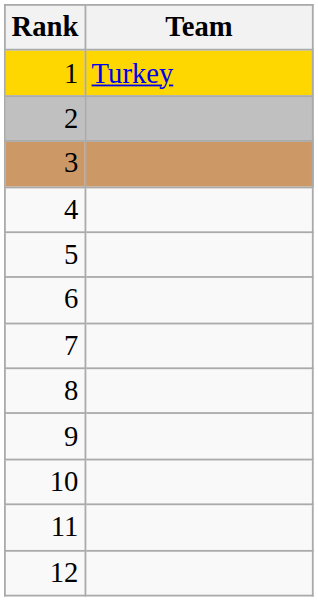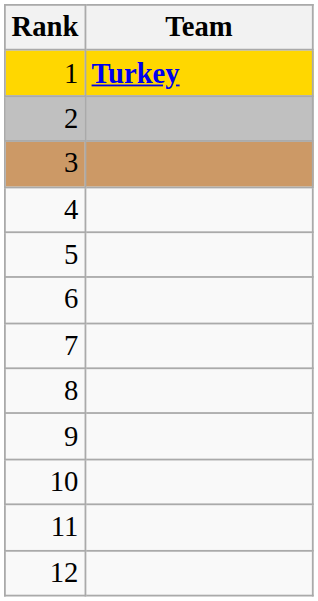(132, 72) normal -> (136, 72) bold
